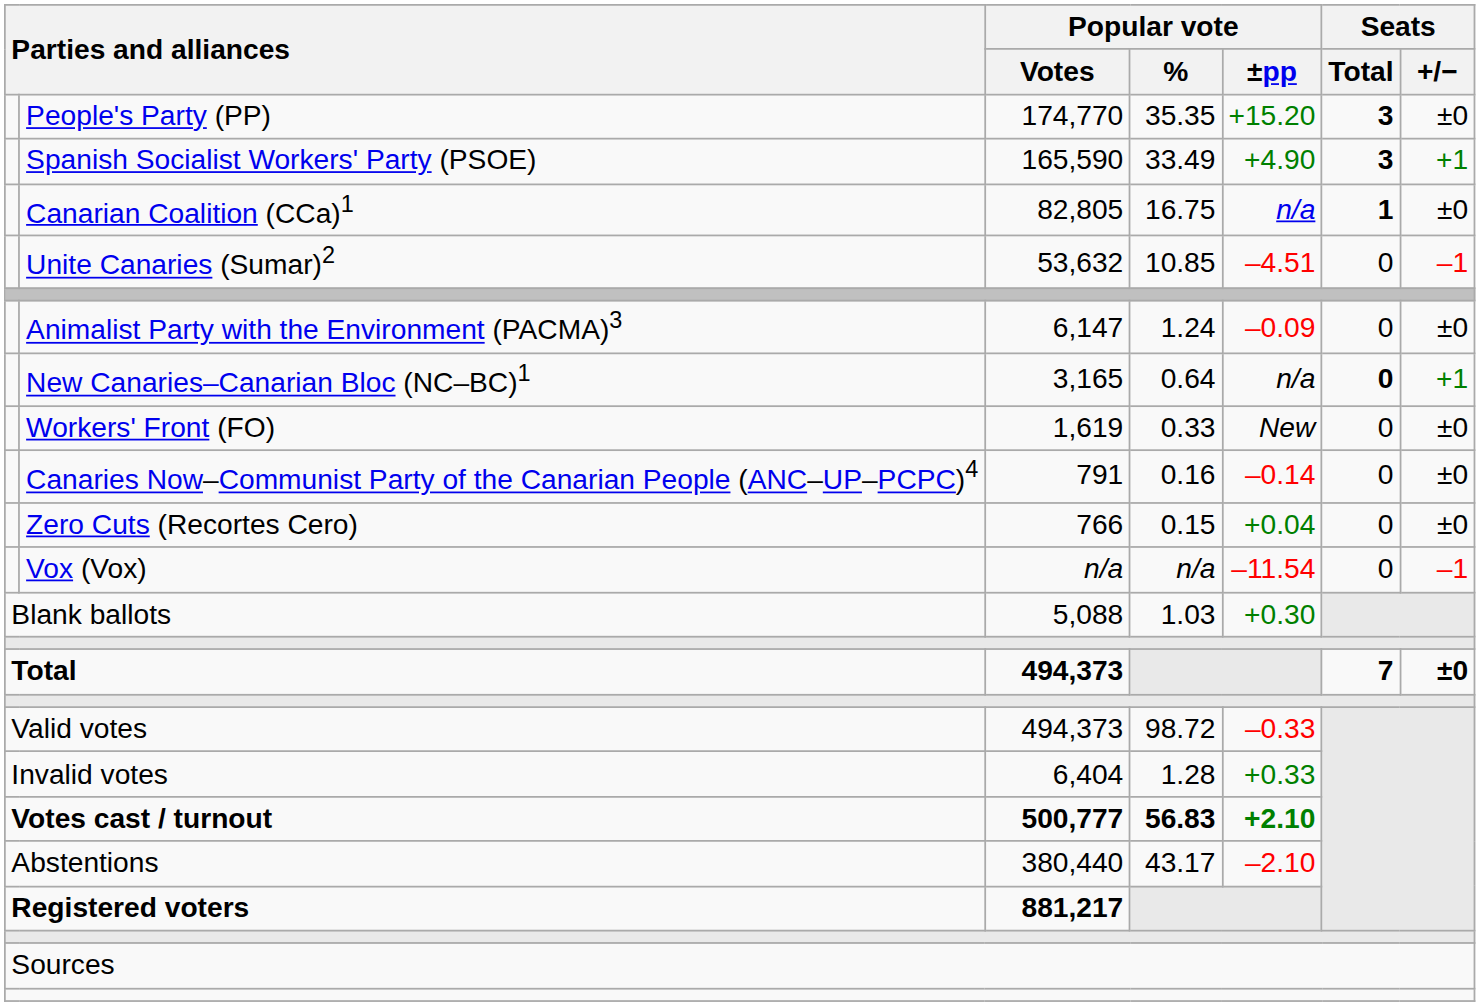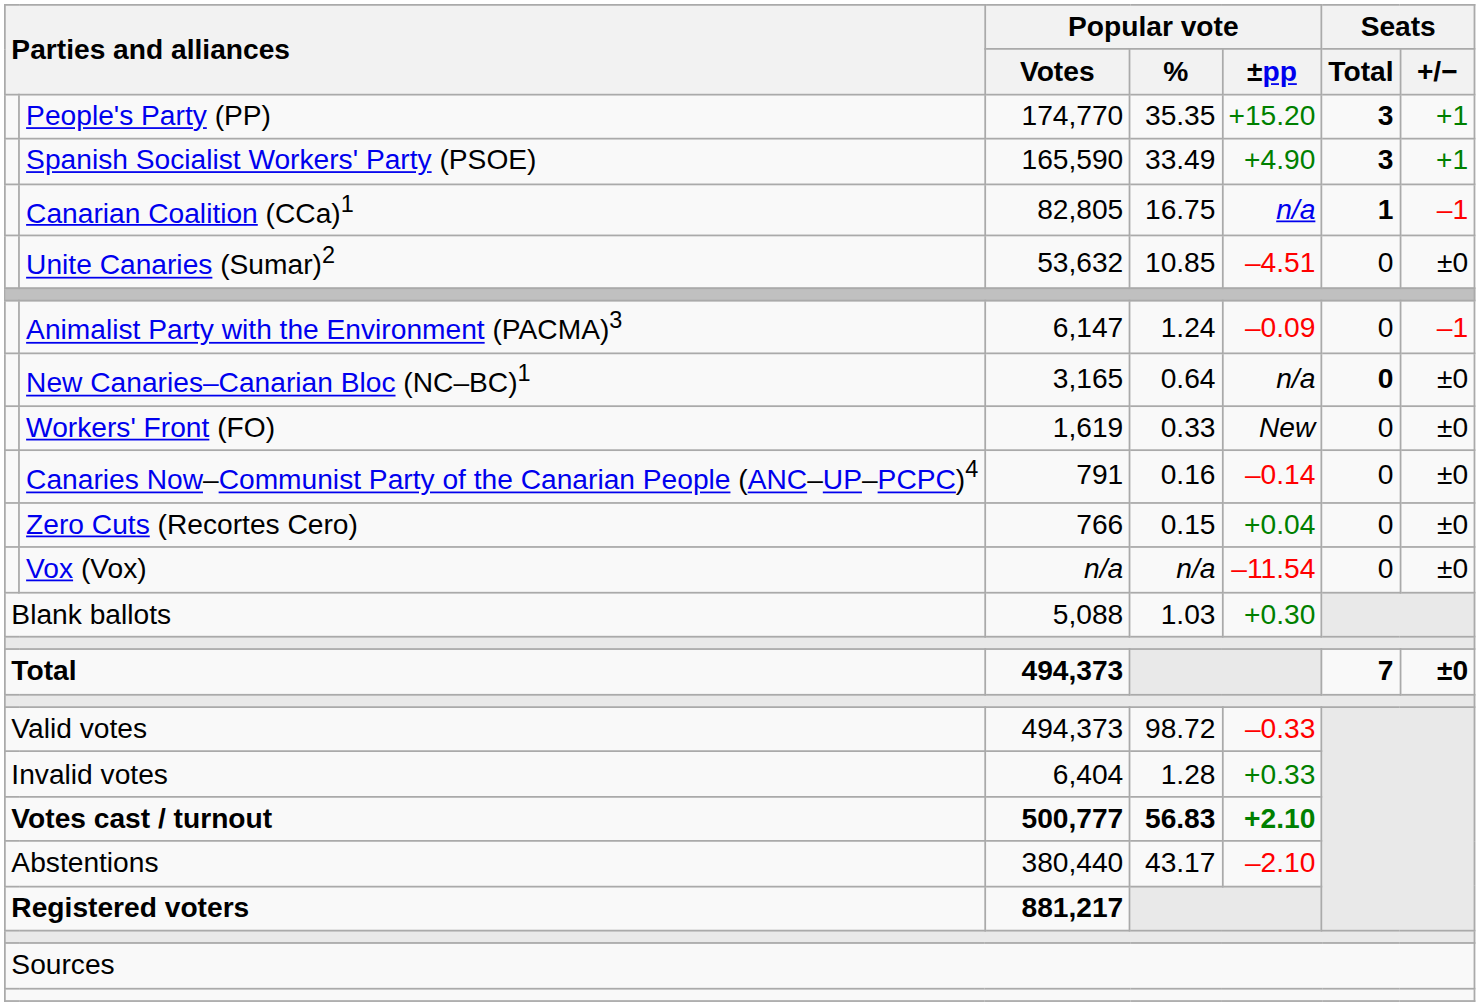(1453, 116) ±0 -> (1452, 116) +1
(1453, 209) ±0 -> (1452, 209) –1
(1452, 261) –1 -> (1453, 261) ±0
(1453, 326) ±0 -> (1452, 326) –1
(1452, 379) +1 -> (1453, 379) ±0
(1452, 569) –1 -> (1453, 569) ±0
